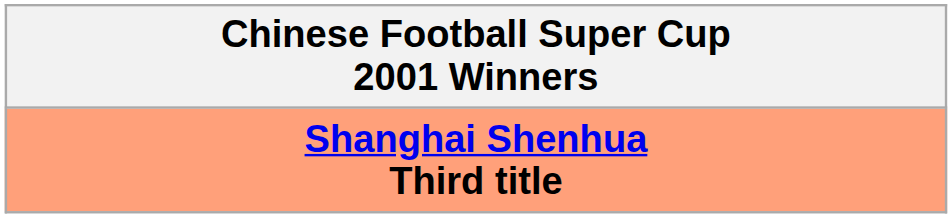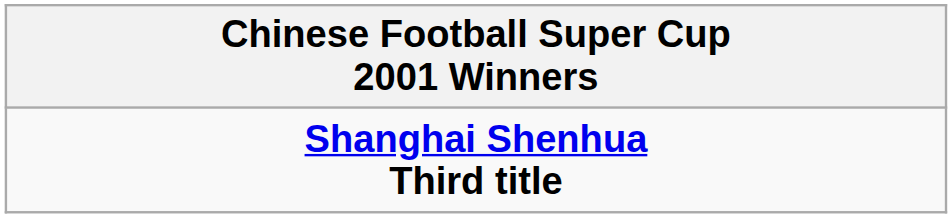(476, 159) lightsalmon background -> (476, 159) no background
